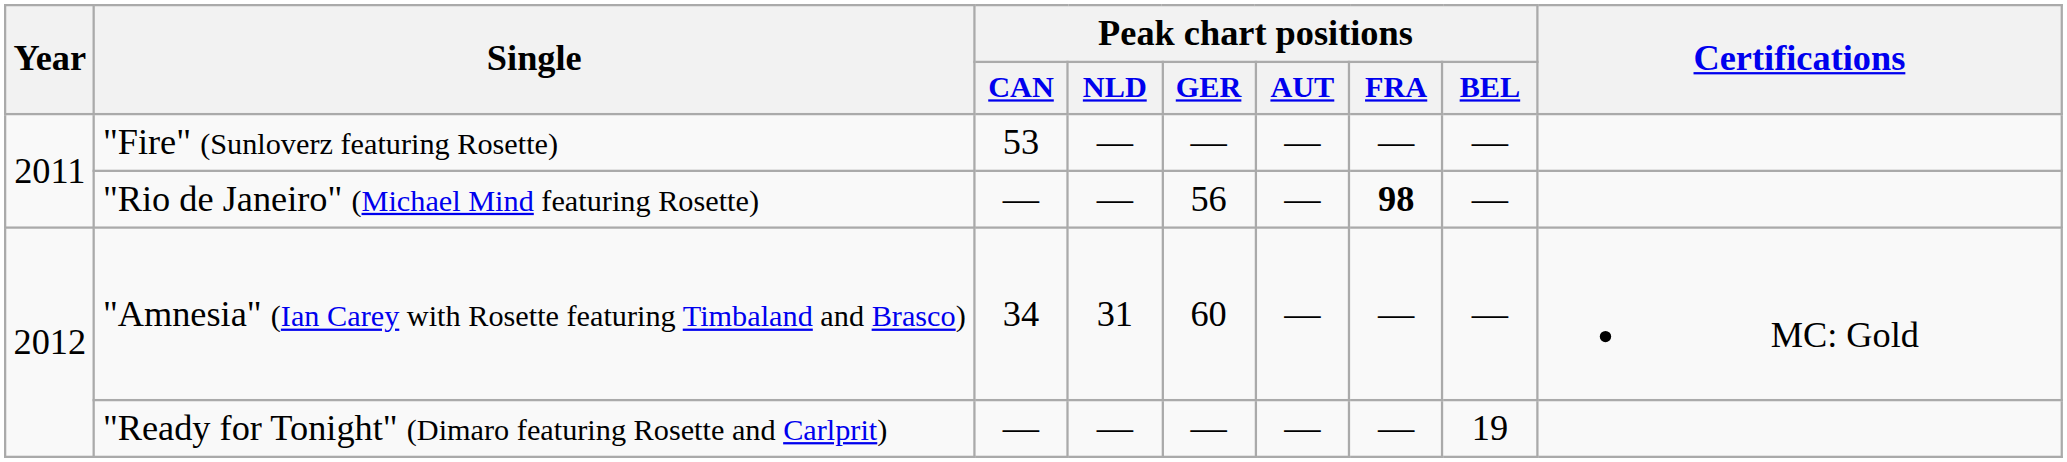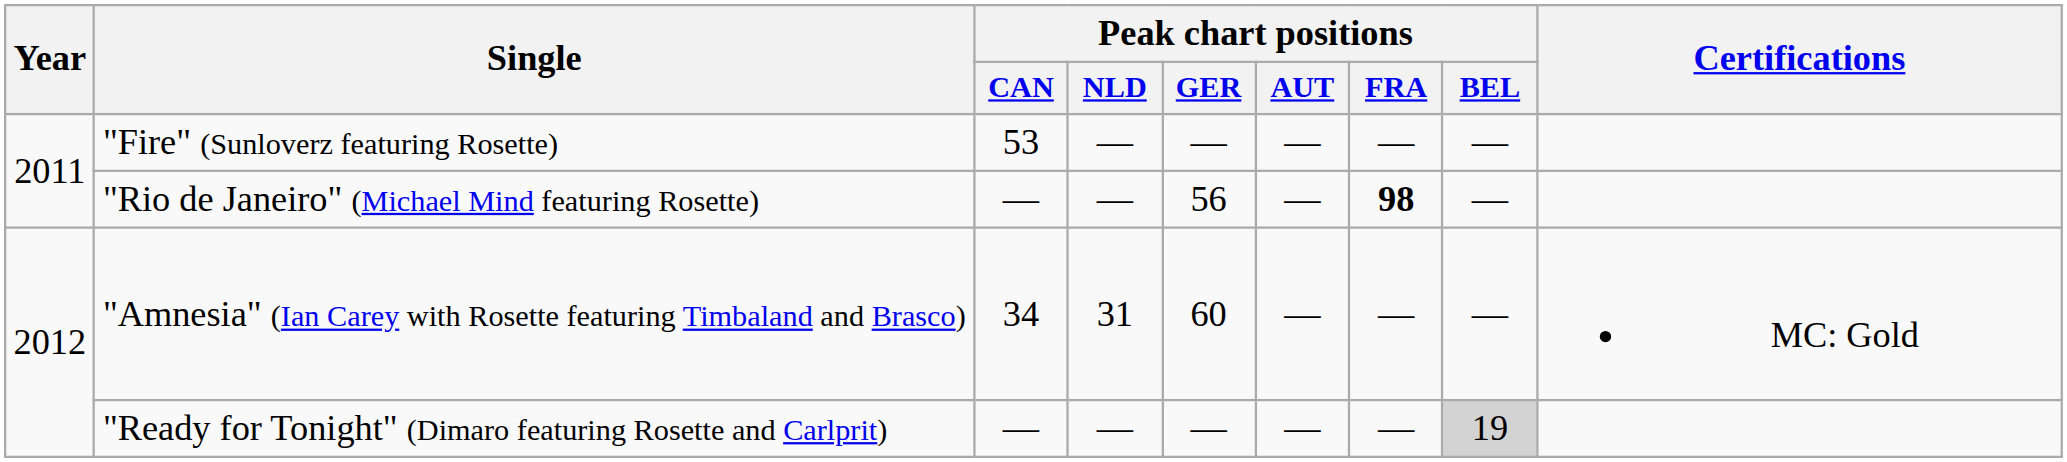(1490, 427) no background -> (1490, 427) lightgrey background
